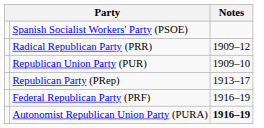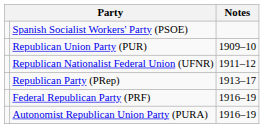- row: (82, 47)
+ row: (113, 64)
(231, 115) bold -> (237, 115) normal
